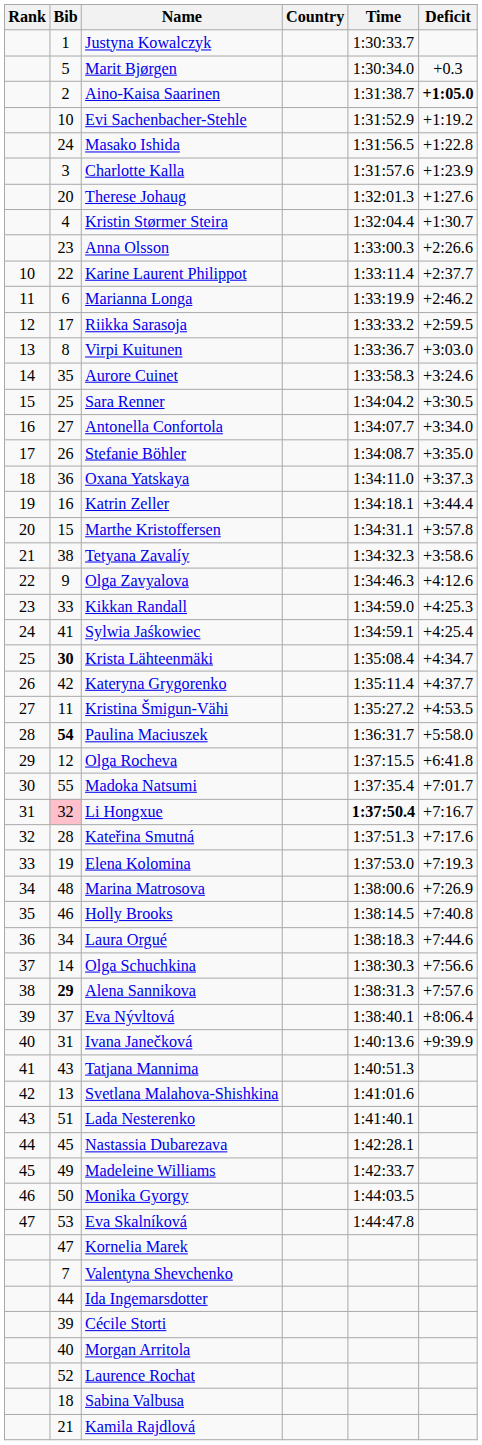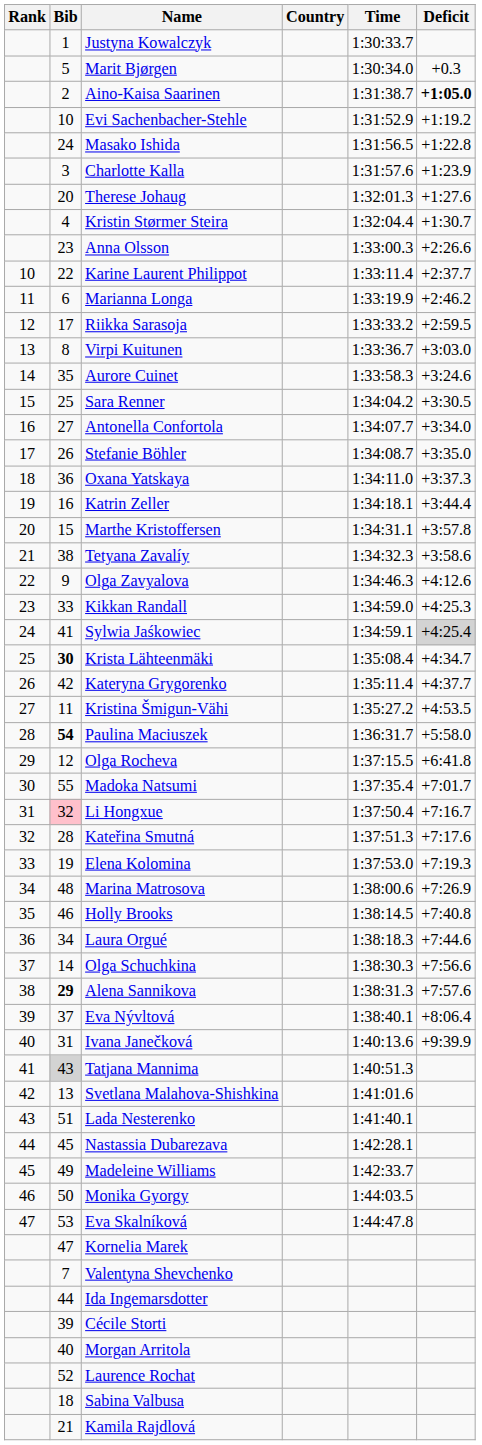(448, 632) no background -> (446, 632) lightgrey background
(383, 811) bold -> (383, 811) normal
(66, 1068) no background -> (66, 1068) lightgrey background
